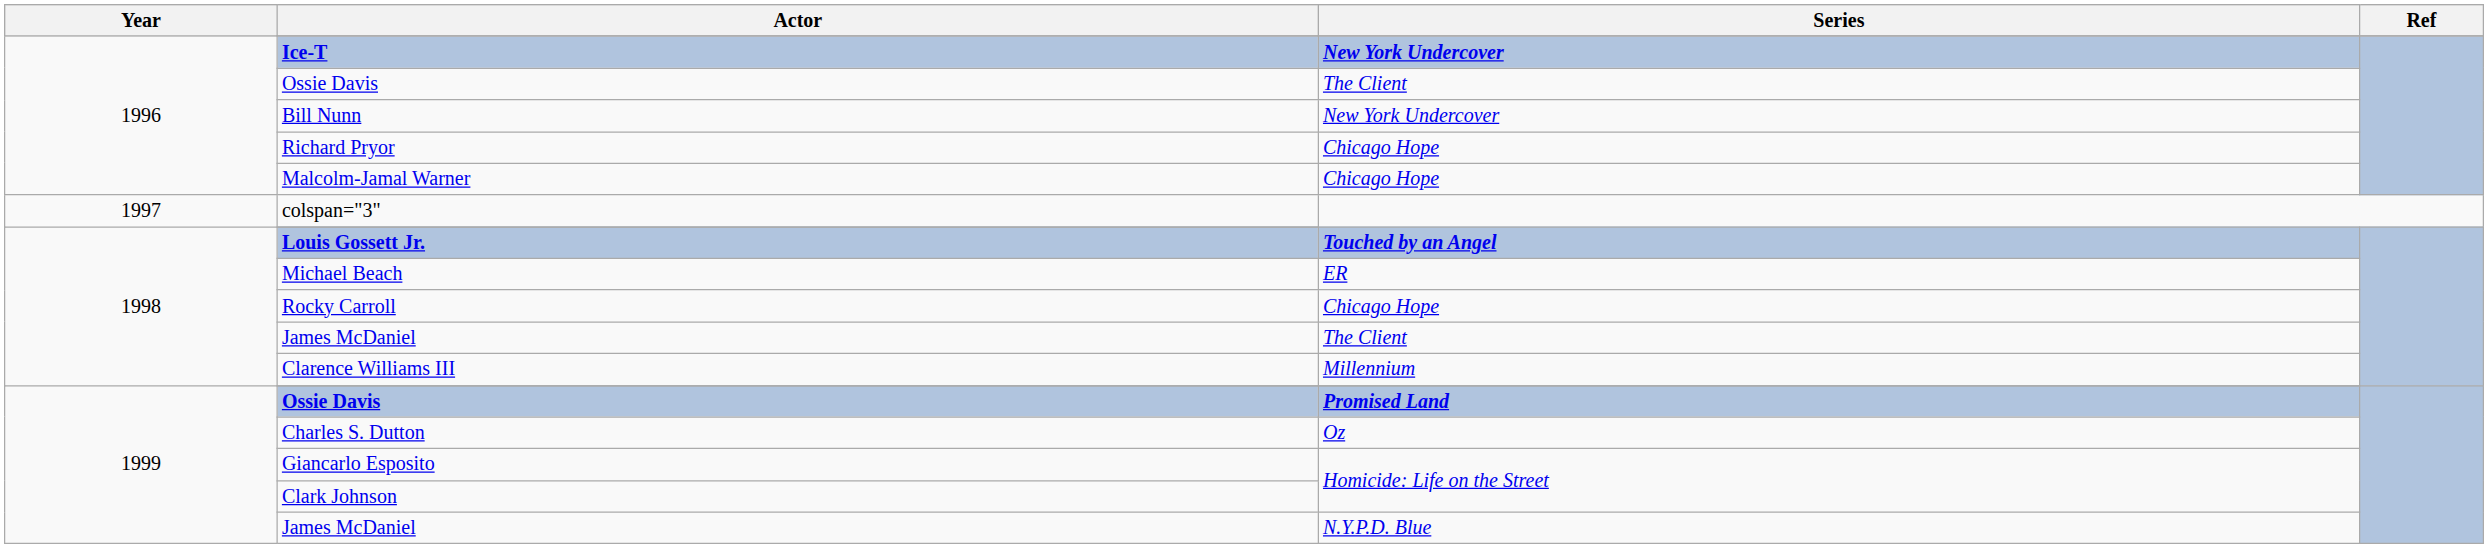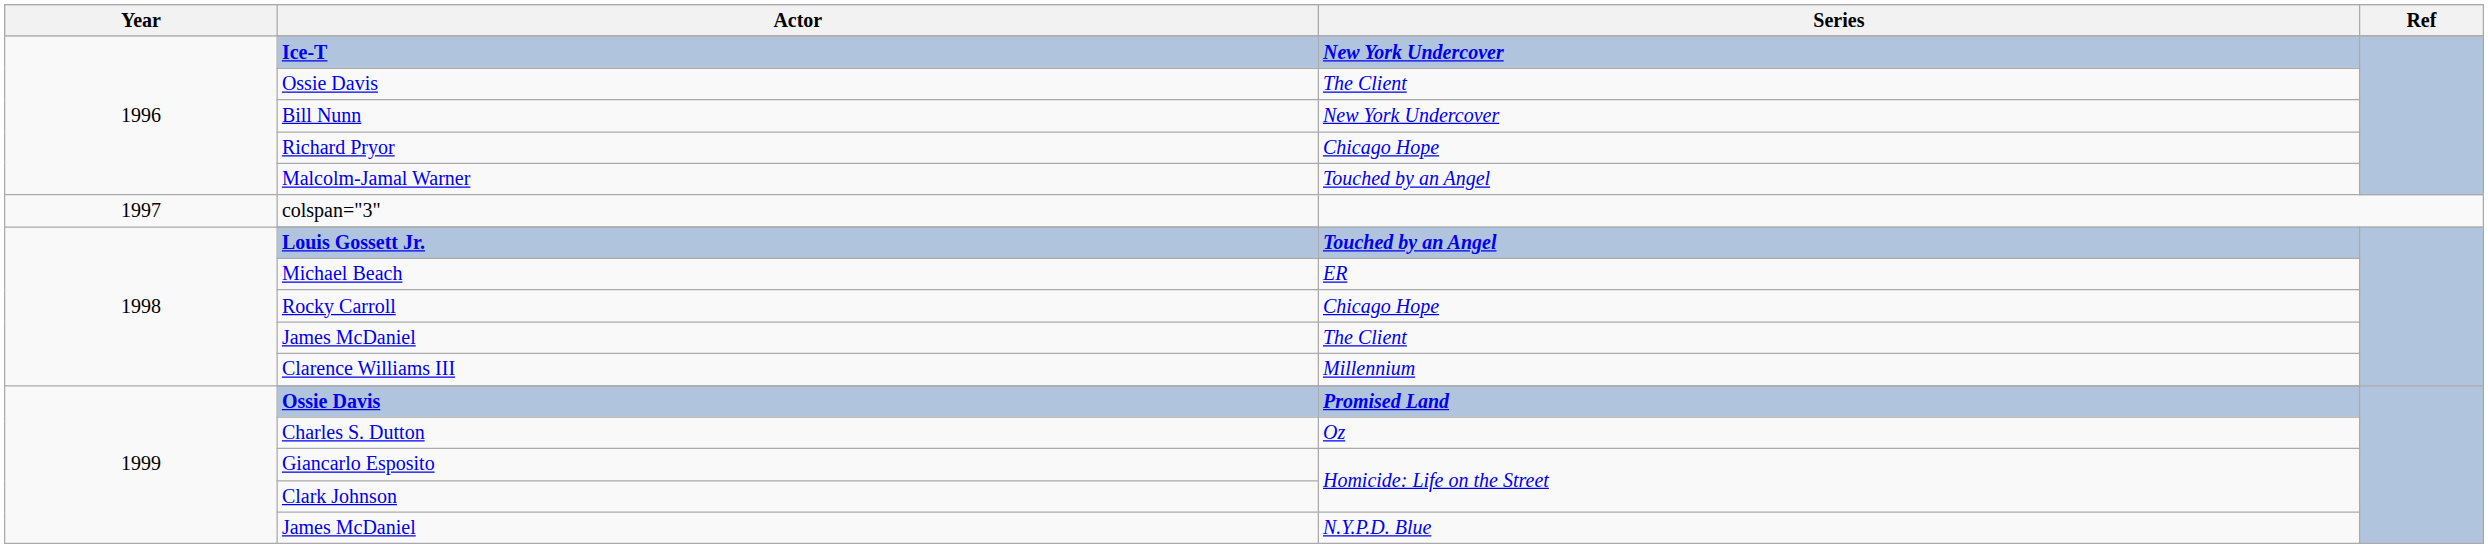(1381, 178) Chicago Hope -> (1407, 178) Touched by an Angel
